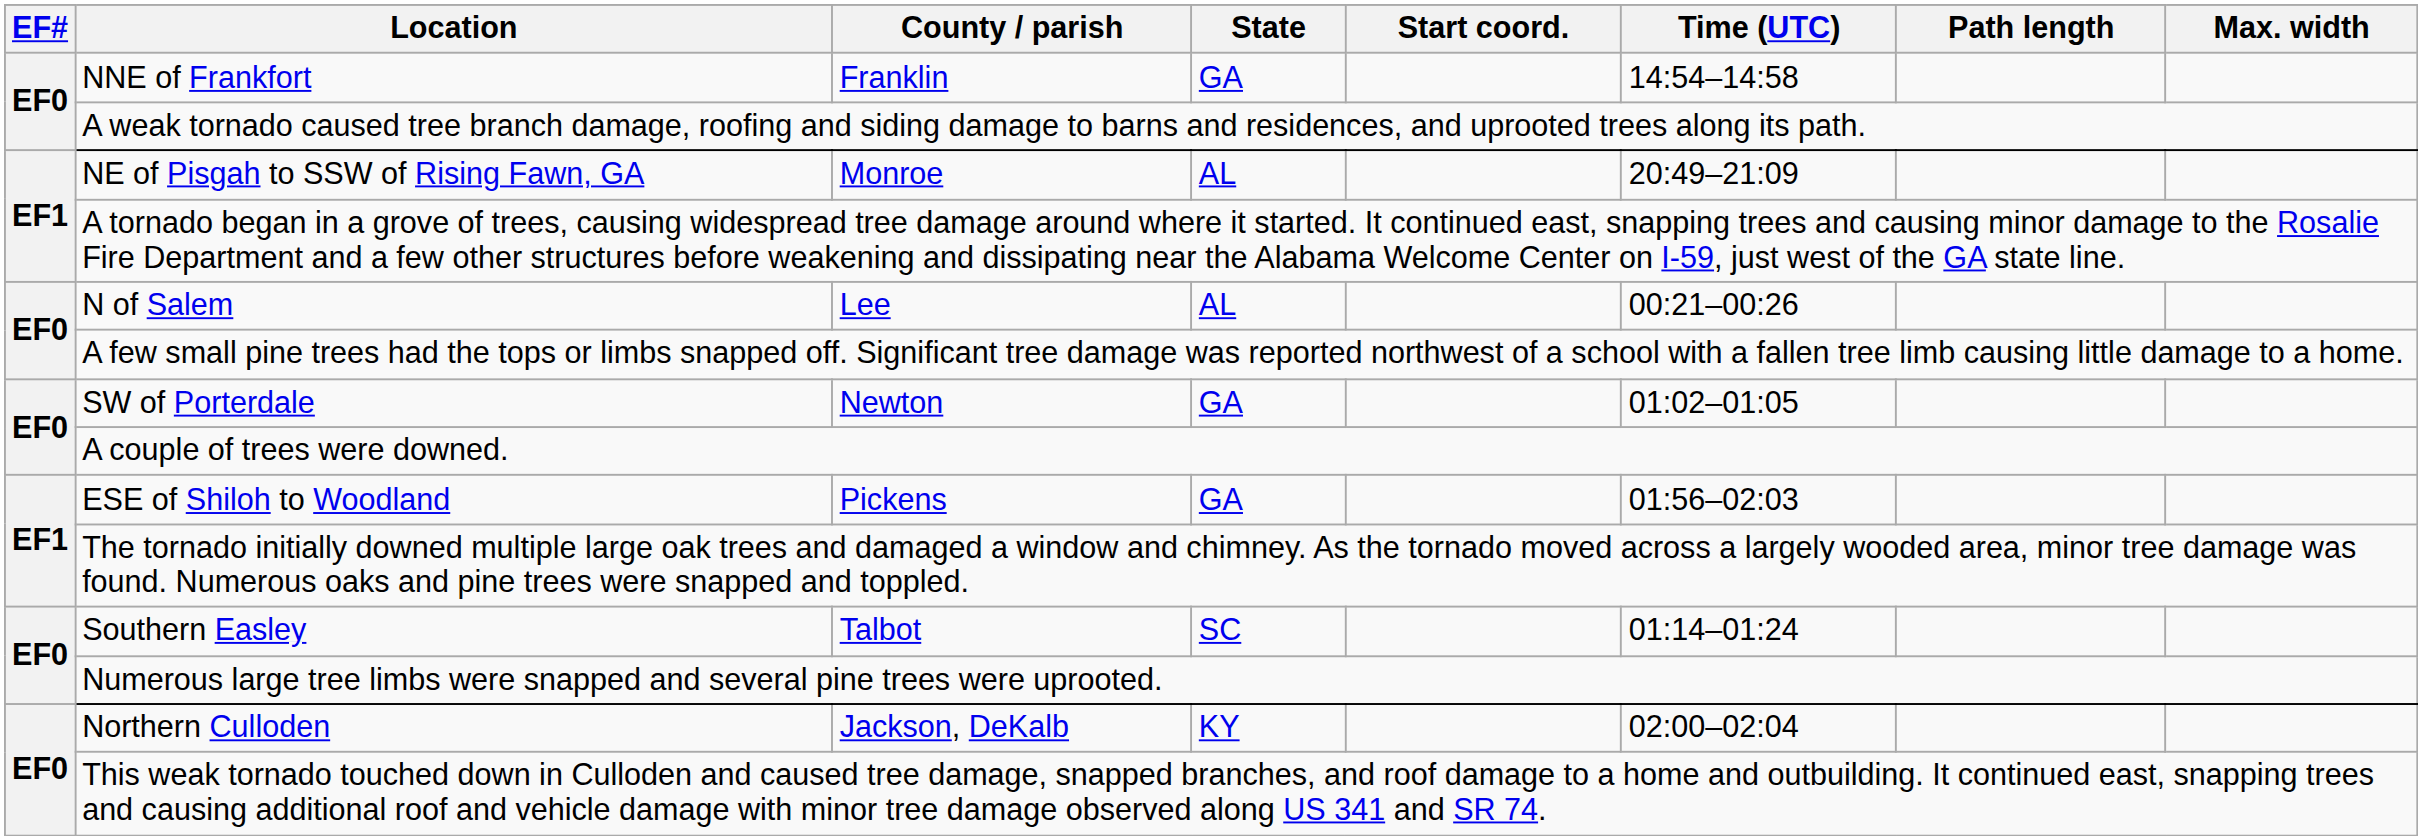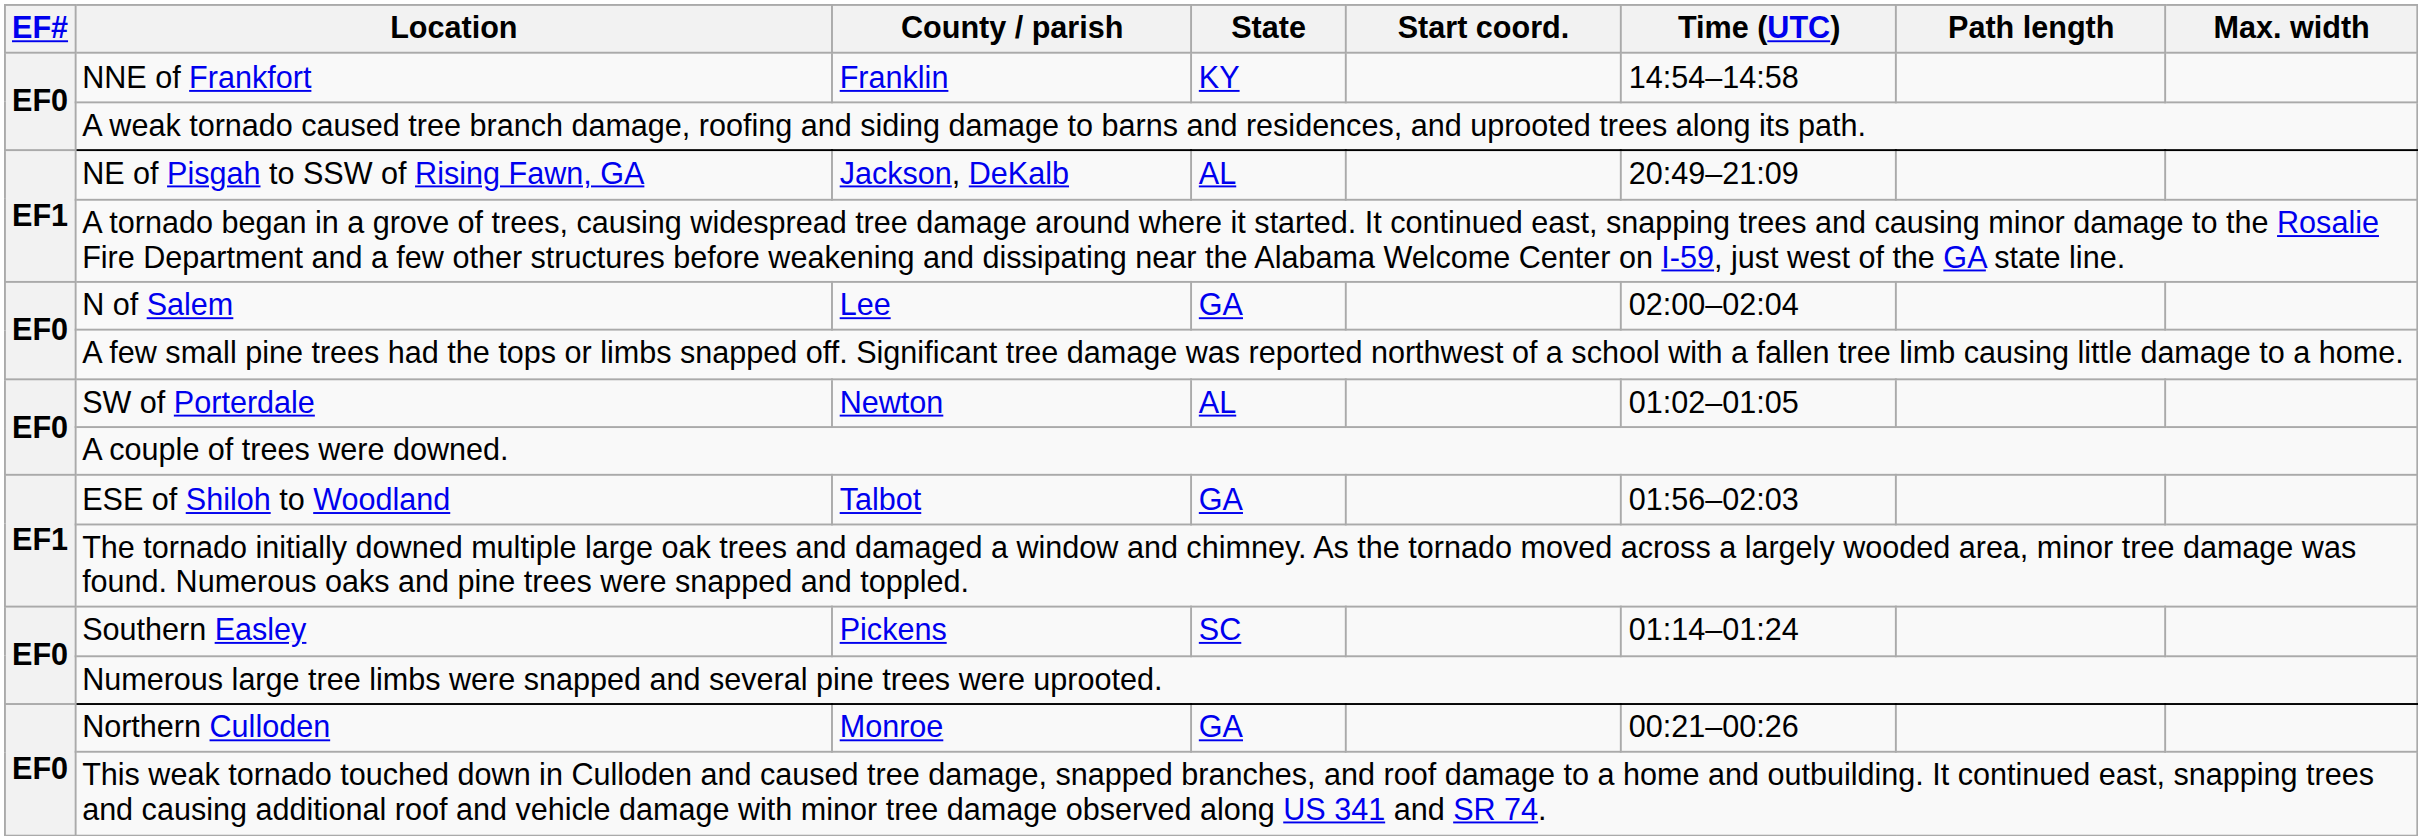(1221, 77) GA -> (1219, 77) KY
(891, 174) Monroe -> (954, 174) Jackson, DeKalb
(1218, 305) AL -> (1221, 305) GA
(1714, 305) 00:21–00:26 -> (1714, 305) 02:00–02:04
(1221, 402) GA -> (1218, 402) AL
(893, 499) Pickens -> (880, 499) Talbot
(880, 630) Talbot -> (893, 630) Pickens
(954, 727) Jackson, DeKalb -> (891, 727) Monroe
(1219, 727) KY -> (1221, 727) GA
(1714, 727) 02:00–02:04 -> (1714, 727) 00:21–00:26
